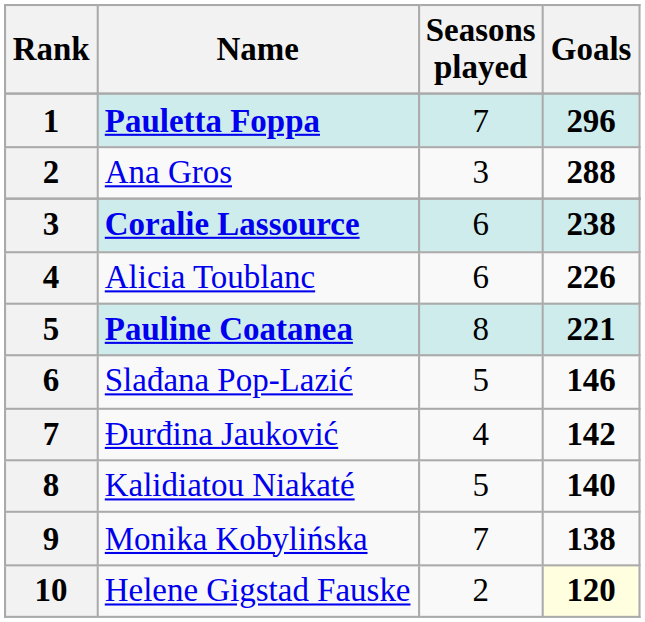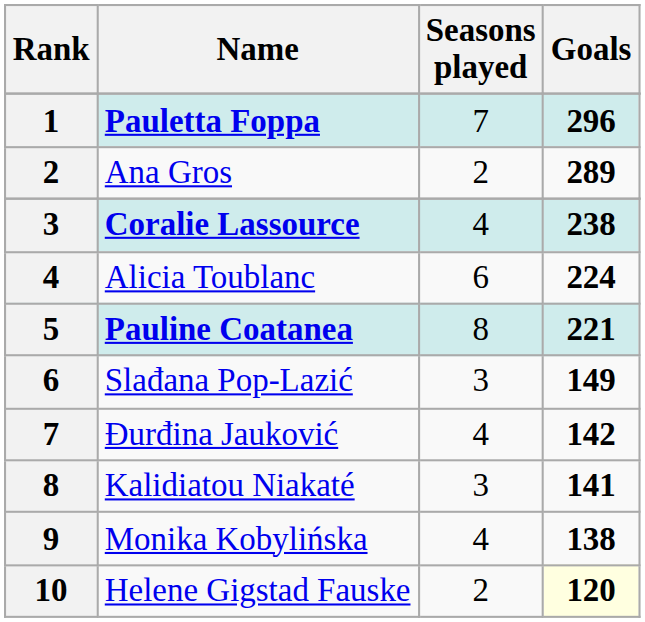(481, 172) 3 -> (481, 172) 2
(591, 172) 288 -> (591, 172) 289
(481, 224) 6 -> (481, 224) 4
(591, 276) 226 -> (591, 276) 224
(481, 381) 5 -> (481, 381) 3
(591, 381) 146 -> (591, 381) 149
(481, 485) 5 -> (481, 485) 3
(591, 485) 140 -> (591, 485) 141
(481, 538) 7 -> (481, 538) 4
